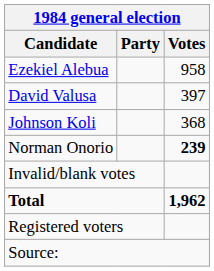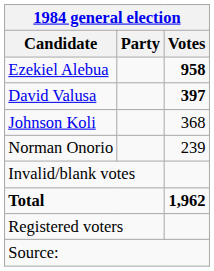(193, 69) normal -> (193, 69) bold
(193, 95) normal -> (193, 95) bold
(193, 148) bold -> (193, 148) normal
